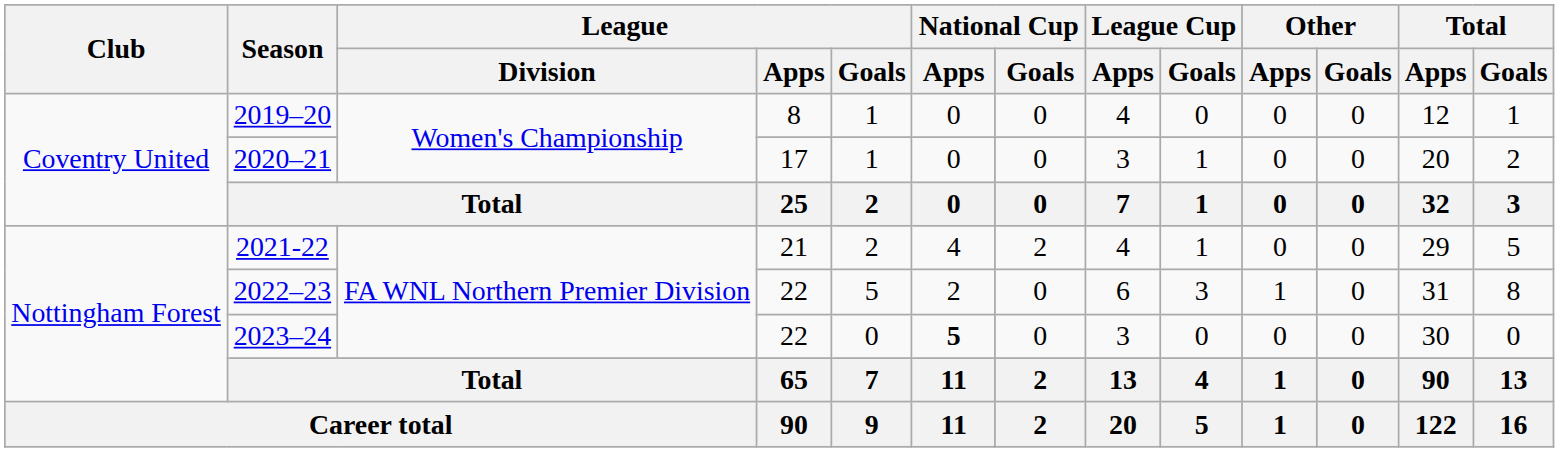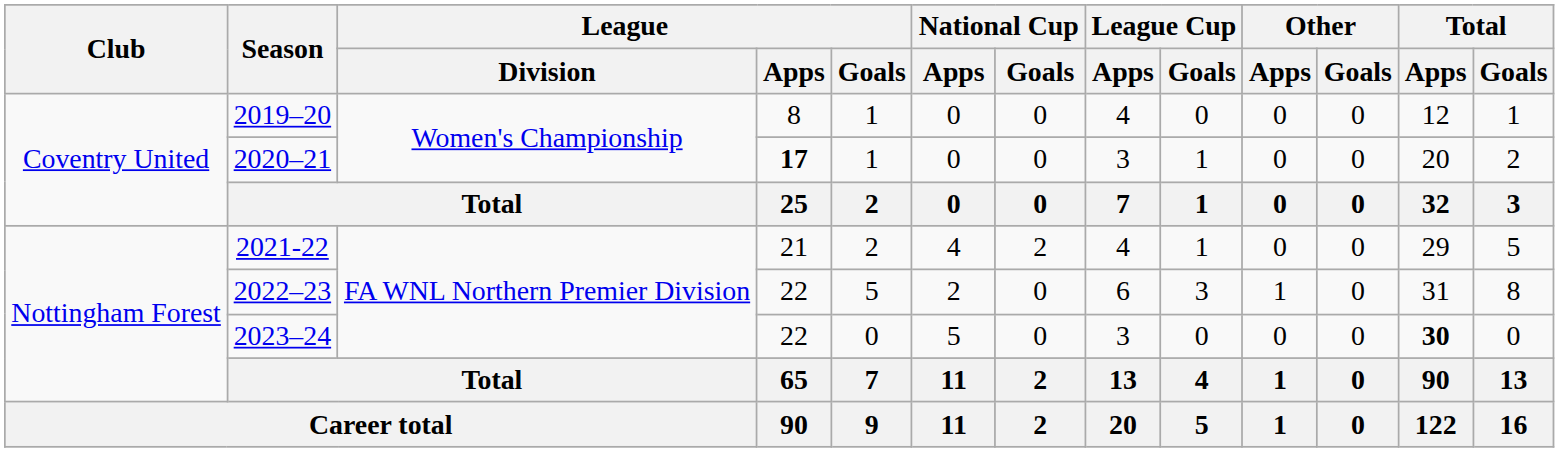(794, 159) normal -> (794, 159) bold
(954, 335) bold -> (954, 335) normal
(1436, 335) normal -> (1436, 335) bold
